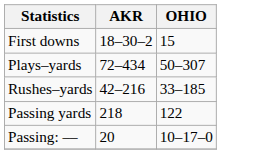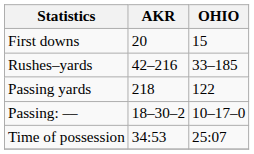(126, 40) 18–30–2 -> (139, 40) 20
- row: (45, 64)
(107, 137) 20 -> (158, 113) 18–30–2
+ row: (66, 137)
